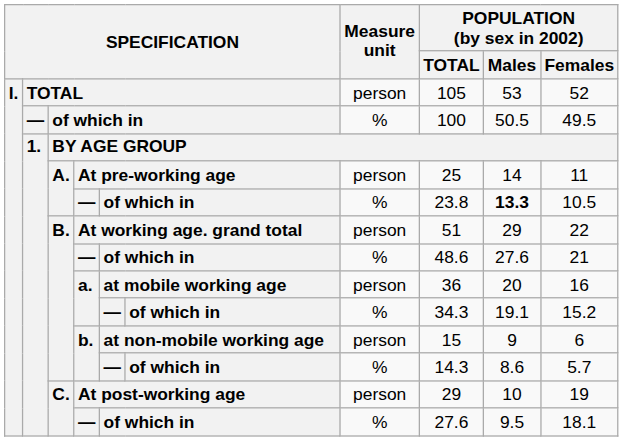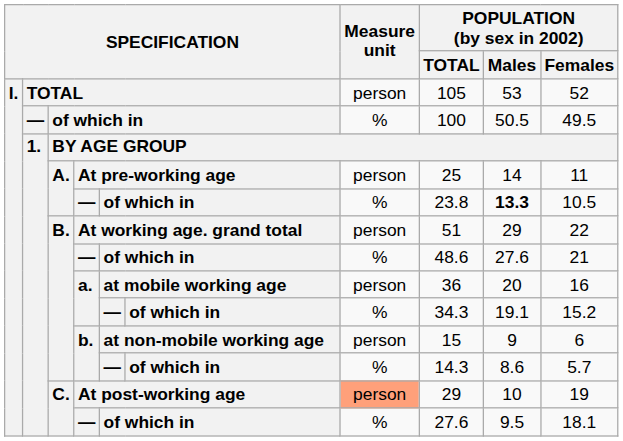(380, 394) no background -> (380, 394) lightsalmon background
